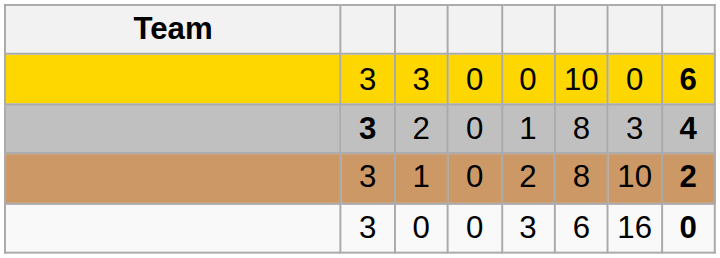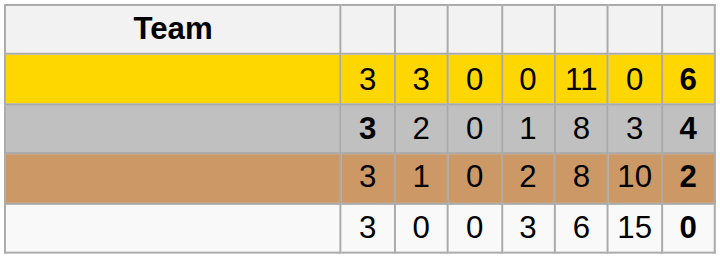(581, 78) 10 -> (581, 78) 11
(635, 227) 16 -> (635, 227) 15
